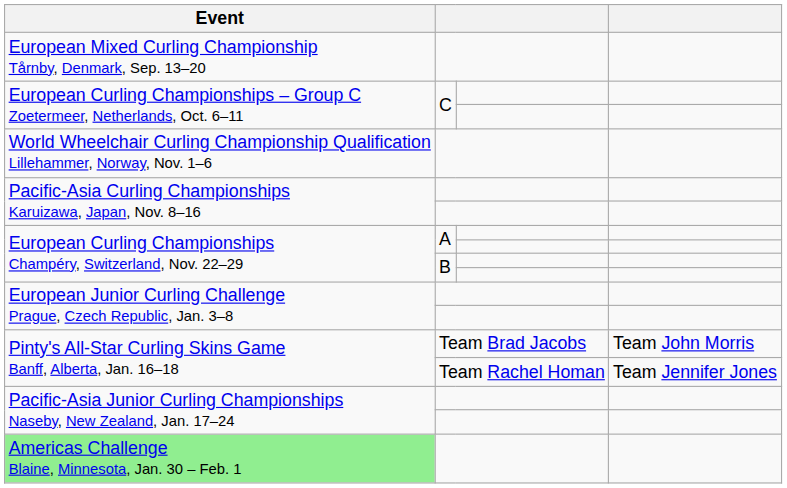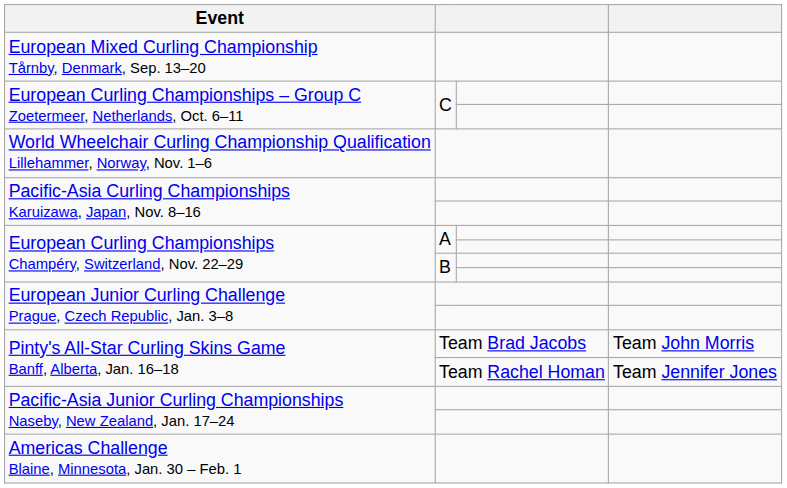(125, 458) lightgreen background -> (125, 458) no background
